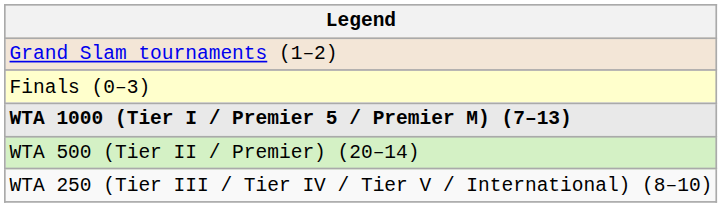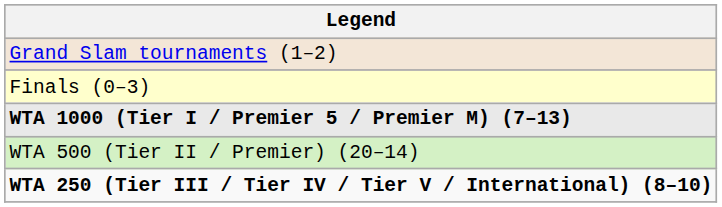(361, 185) normal -> (361, 185) bold
